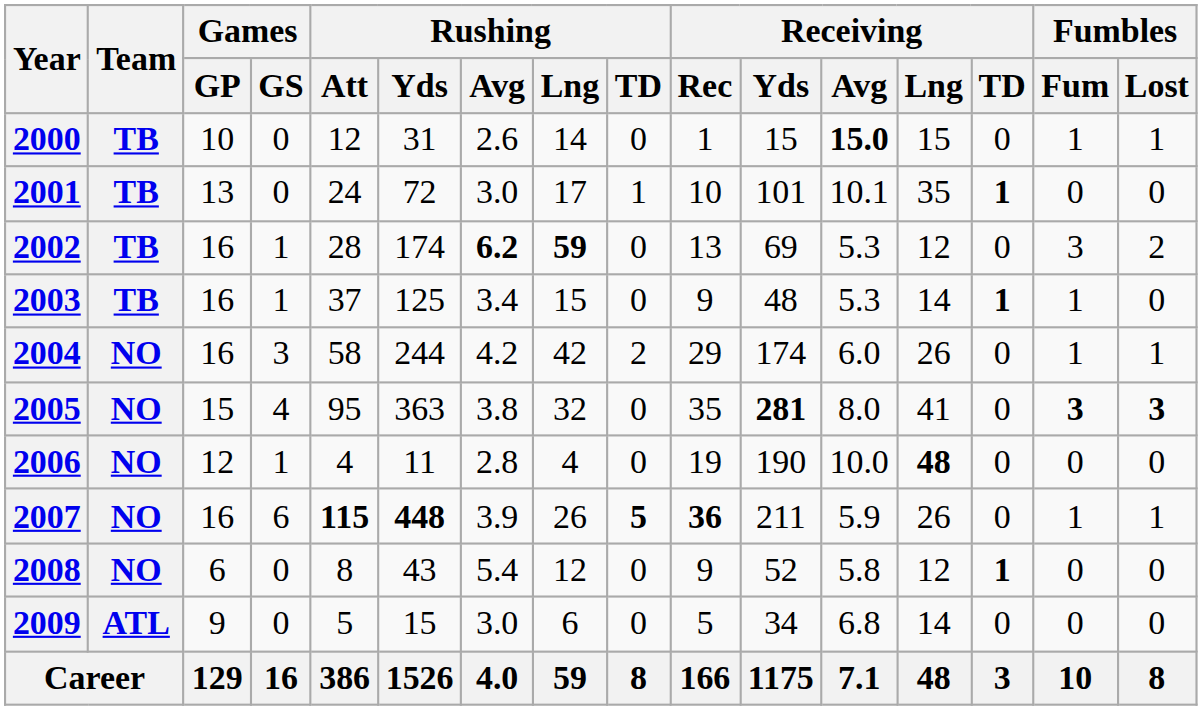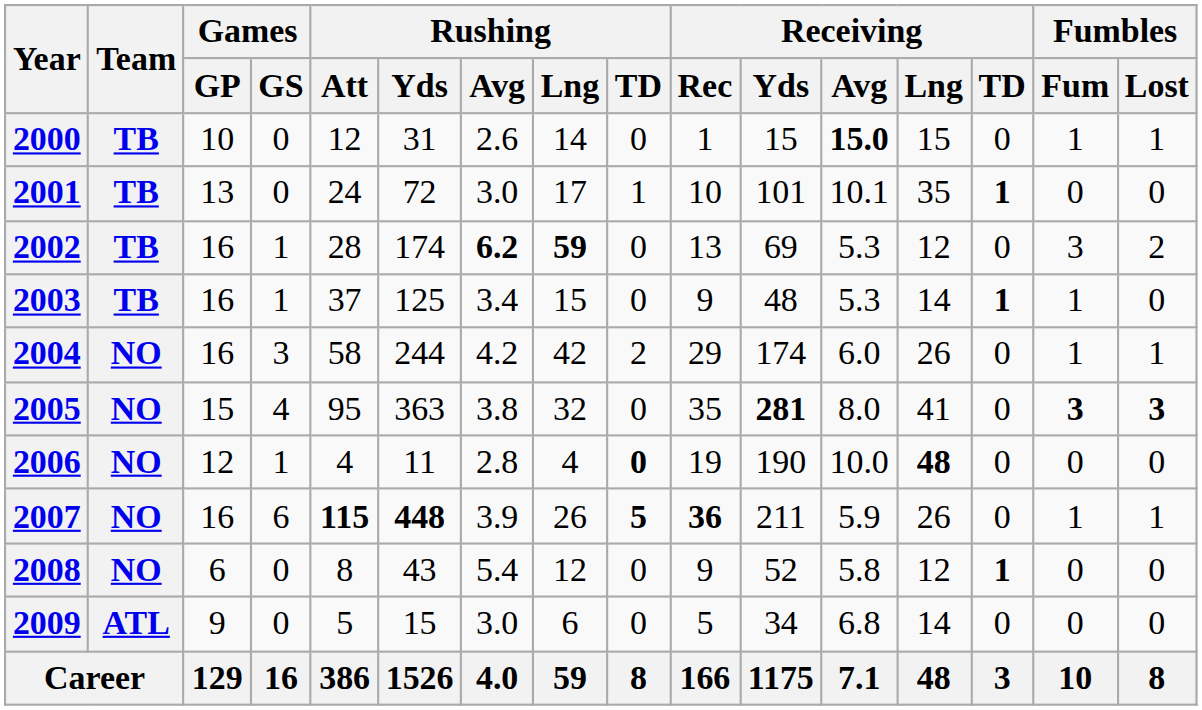(638, 461) normal -> (638, 461) bold
